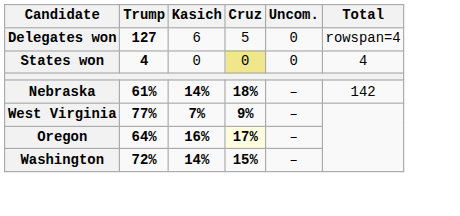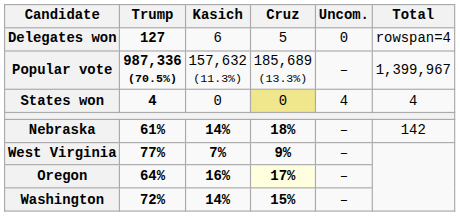+ row: (62, 70)
(294, 62) 0 -> (344, 101) 4
